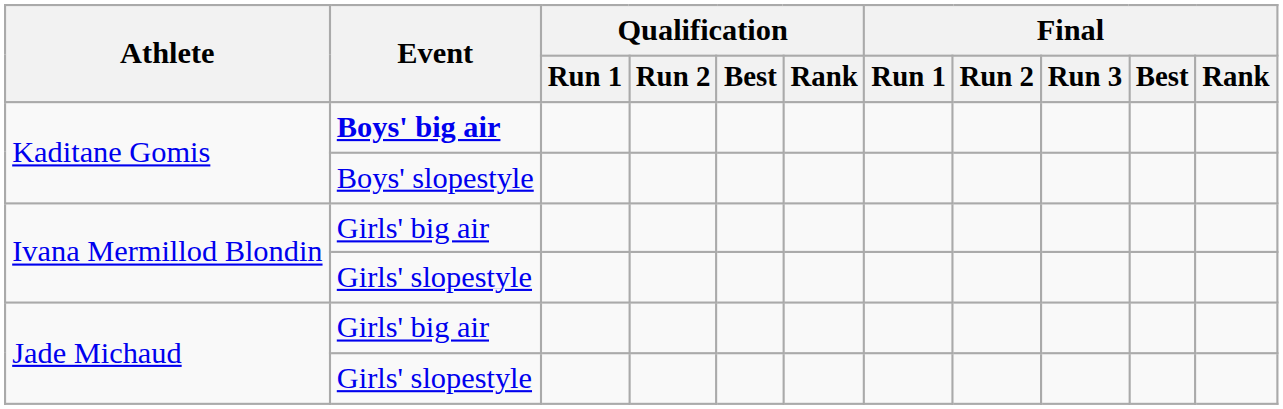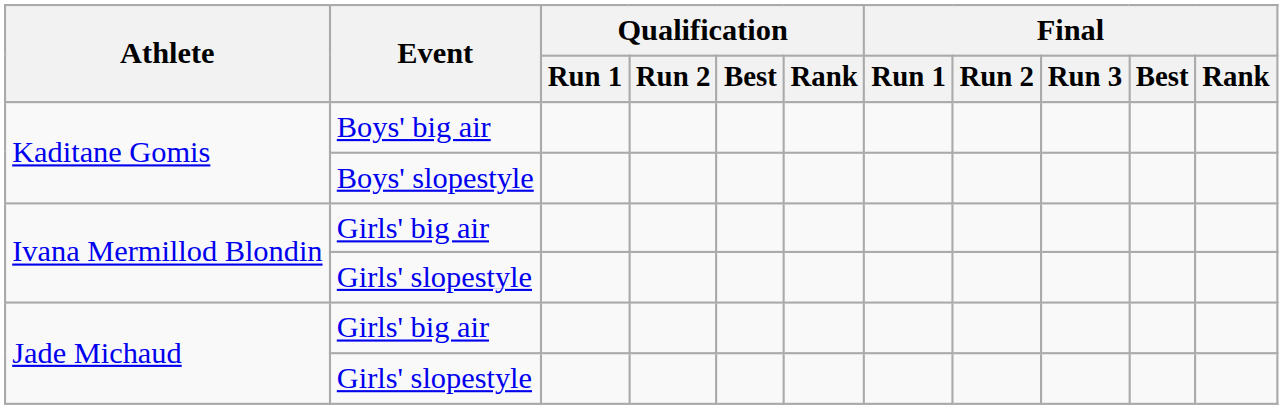(419, 127) bold -> (414, 127) normal
